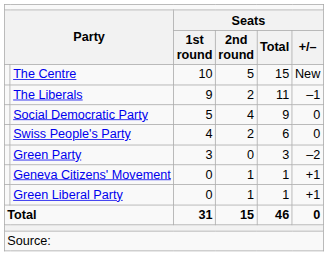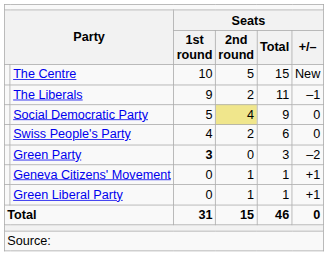(251, 114) no background -> (251, 114) khaki background
(209, 154) normal -> (209, 154) bold
